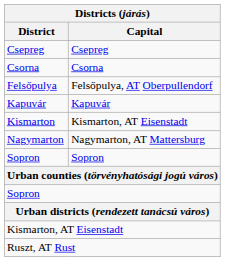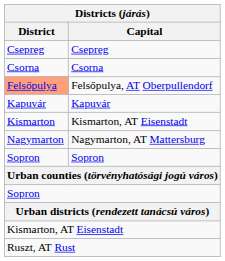(32, 85) no background -> (32, 85) lightsalmon background
